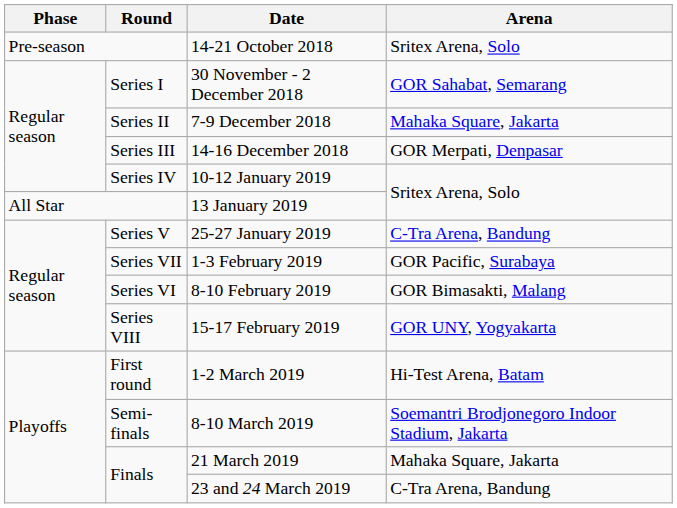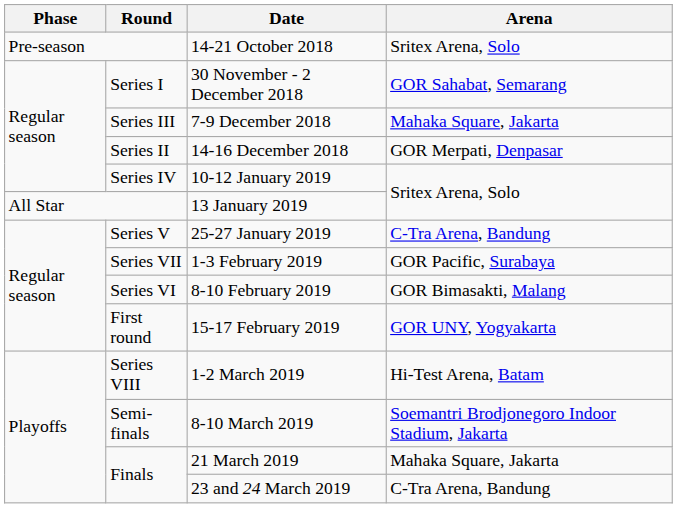(140, 121) Series II -> (143, 121) Series III
(143, 149) Series III -> (140, 149) Series II
(132, 327) Series VIII -> (131, 327) First round
(131, 374) First round -> (132, 374) Series VIII
